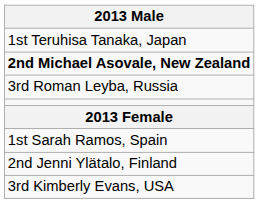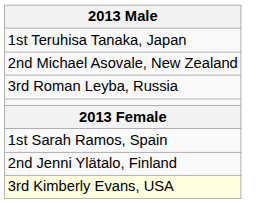(129, 63) bold -> (123, 63) normal
(91, 187) no background -> (91, 187) lightyellow background
